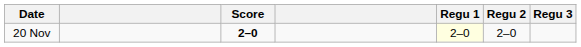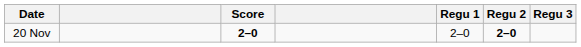(460, 33) lightyellow background -> (460, 33) no background
(506, 33) normal -> (506, 33) bold
